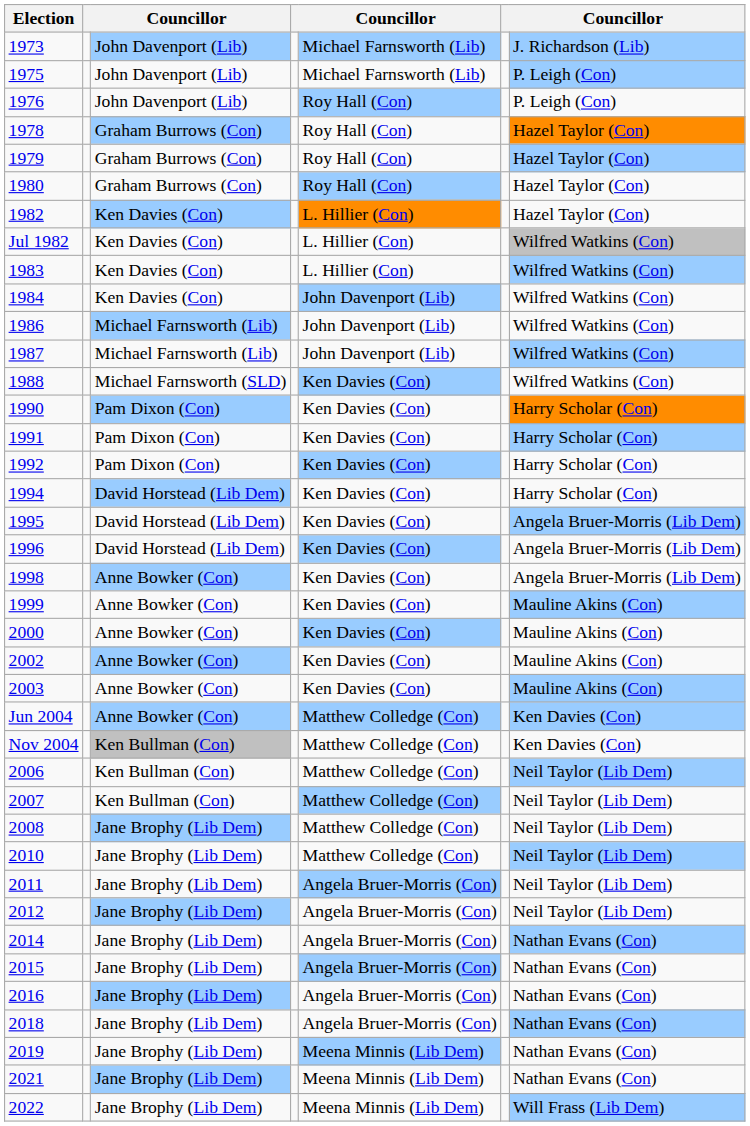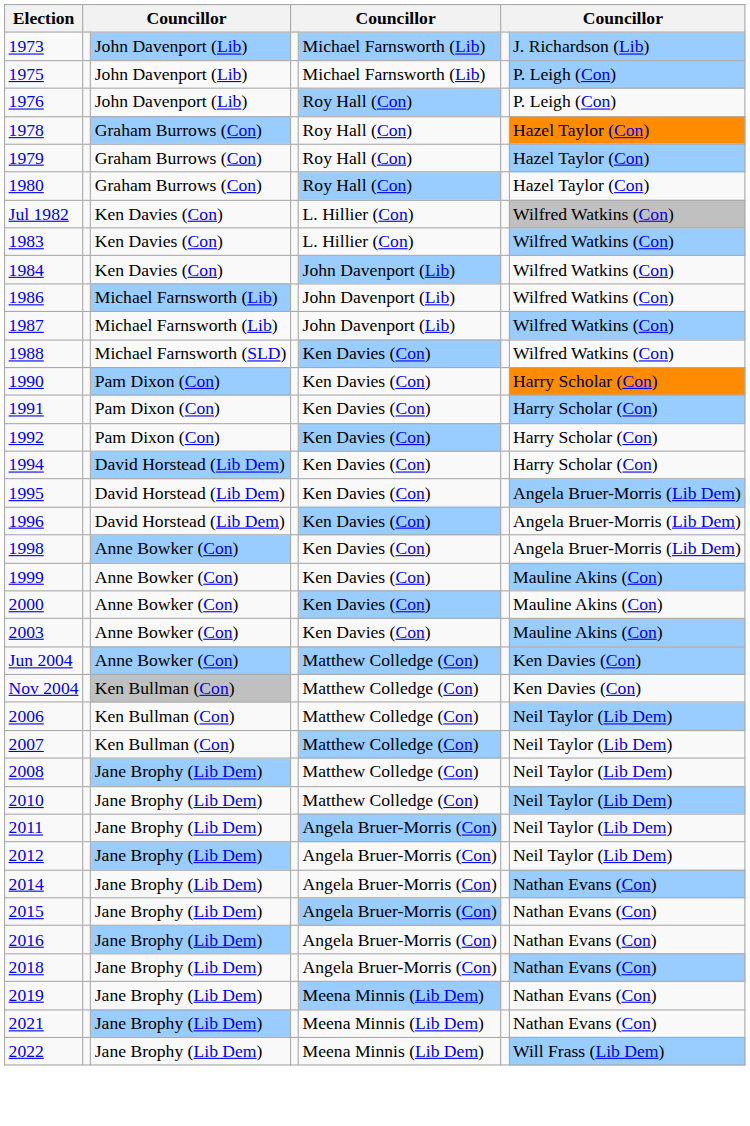- row: (26, 213)
- row: (26, 660)
